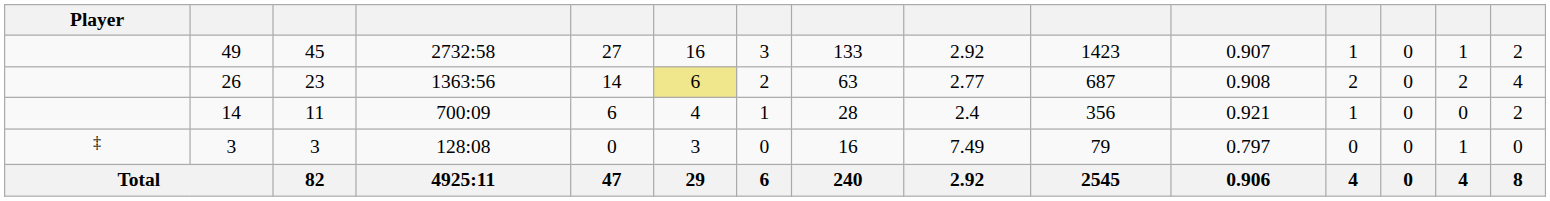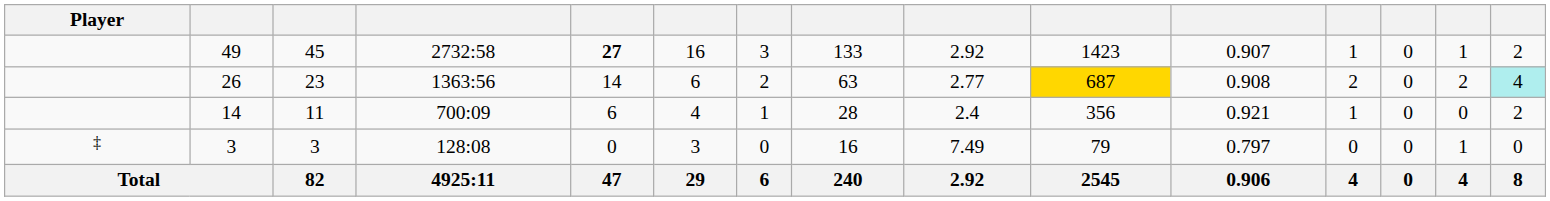(612, 50) normal -> (612, 50) bold
(695, 81) khaki background -> (695, 81) no background
(1101, 81) no background -> (1101, 81) gold background
(1518, 81) no background -> (1518, 81) paleturquoise background
